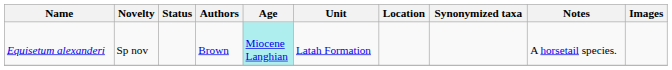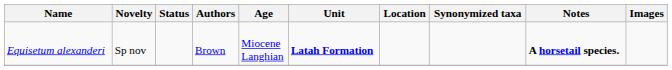(267, 50) paleturquoise background -> (262, 50) no background
(333, 50) normal -> (332, 50) bold
(574, 50) normal -> (574, 50) bold
